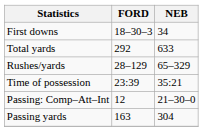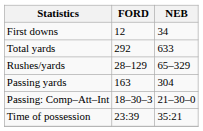(133, 31) 18–30–3 -> (120, 31) 12
rows swapped: (37, 117) <-> (49, 83)
(120, 100) 12 -> (133, 100) 18–30–3
